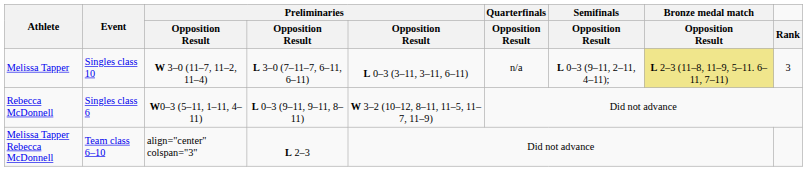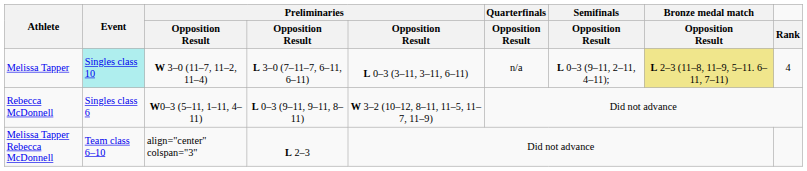(111, 68) no background -> (111, 68) paleturquoise background
(788, 68) 3 -> (788, 68) 4
